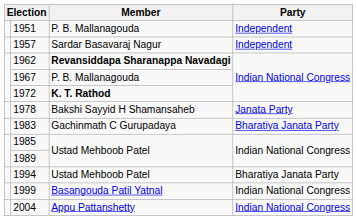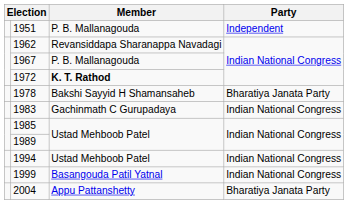- row: (25, 45)
(141, 61) bold -> (136, 45) normal
(264, 110) Janata Party -> (278, 93) Bharatiya Janata Party
(287, 126) Bharatiya Janata Party -> (284, 110) Indian National Congress
(287, 175) Bharatiya Janata Party -> (284, 158) Indian National Congress
(293, 207) Indian National Congress -> (278, 191) Bharatiya Janata Party
